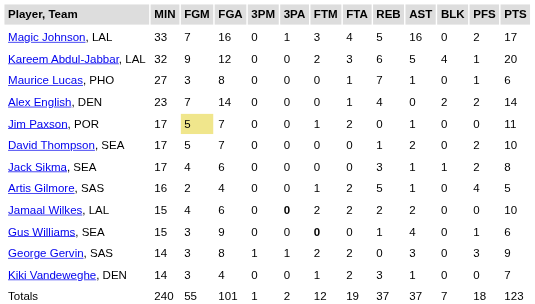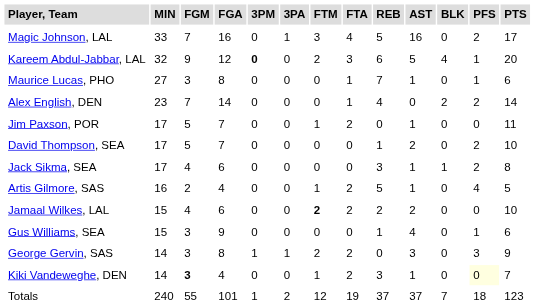(255, 59) normal -> (255, 59) bold
(187, 124) khaki background -> (187, 124) no background
(287, 210) bold -> (287, 210) normal
(317, 210) normal -> (317, 210) bold
(317, 232) bold -> (317, 232) normal
(187, 275) normal -> (187, 275) bold
(477, 275) no background -> (477, 275) lightyellow background
